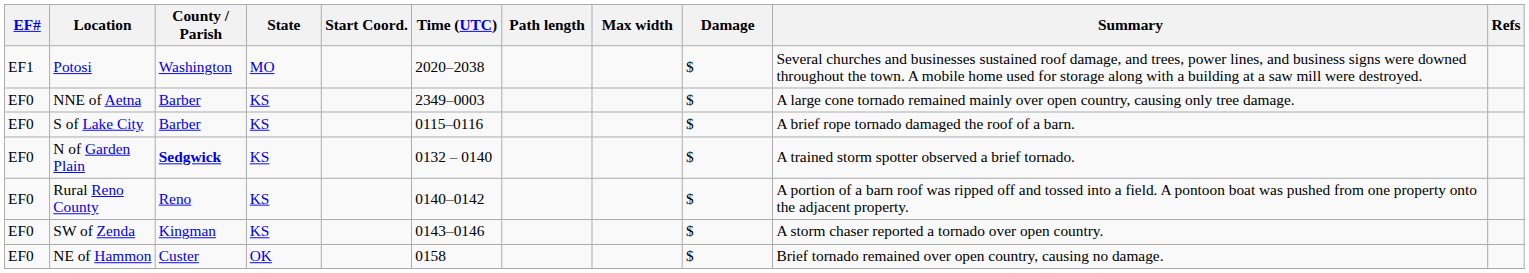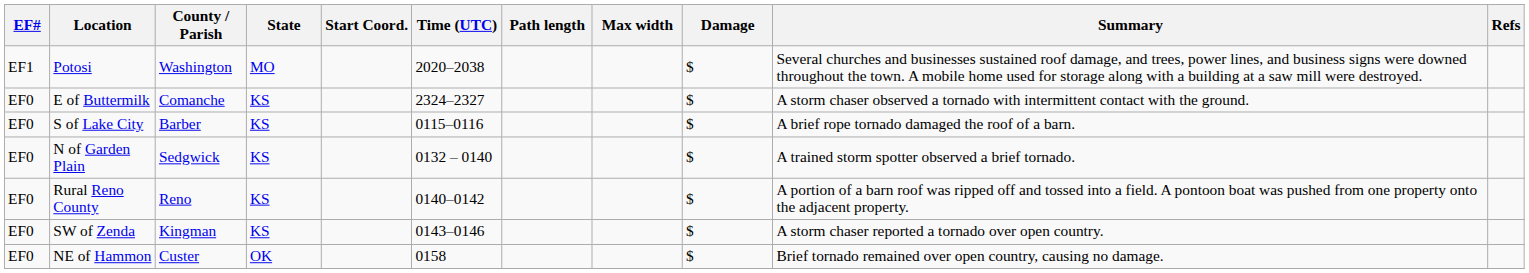+ row: (102, 99)
- row: (97, 99)
(190, 157) bold -> (189, 157) normal
